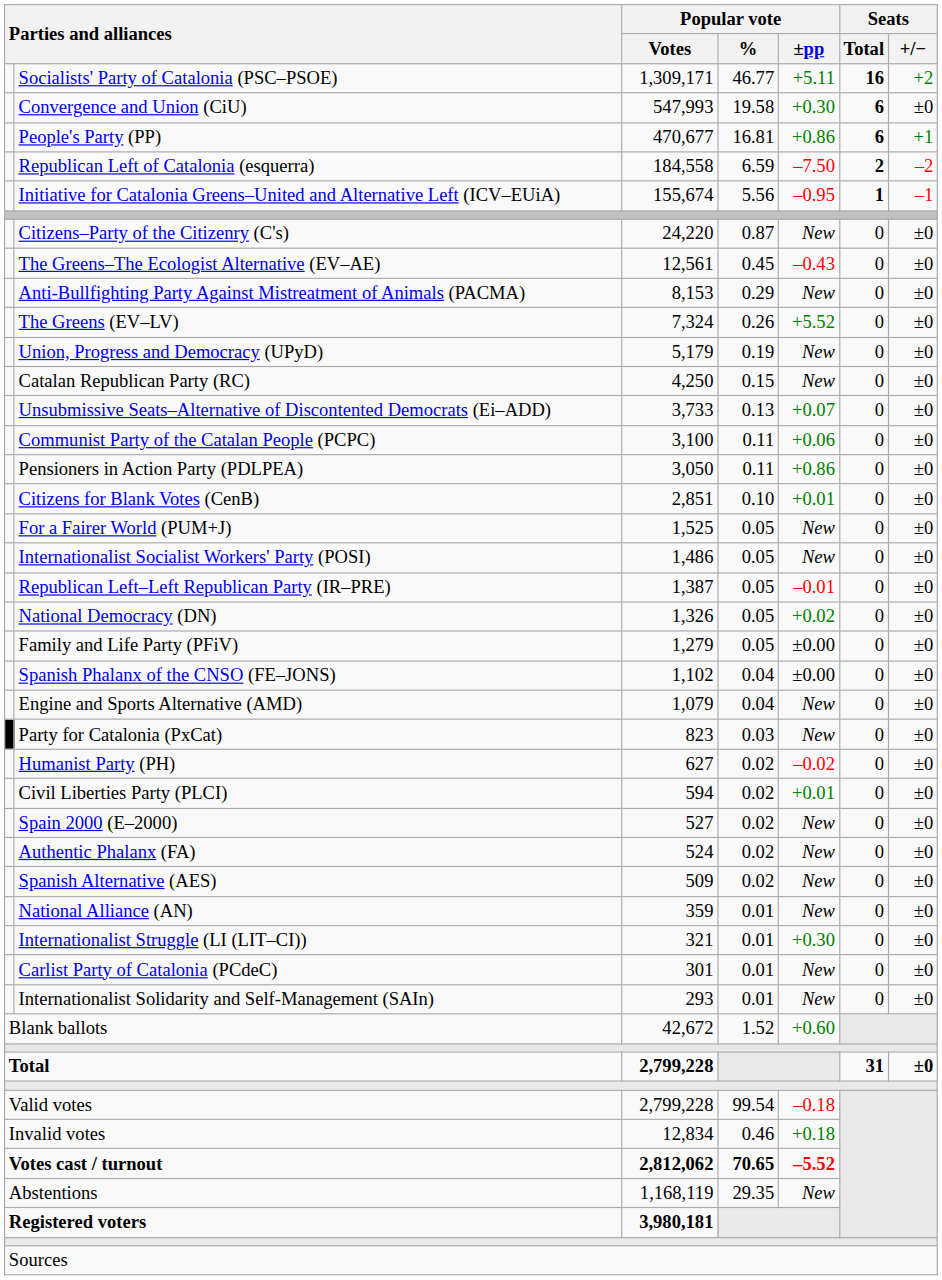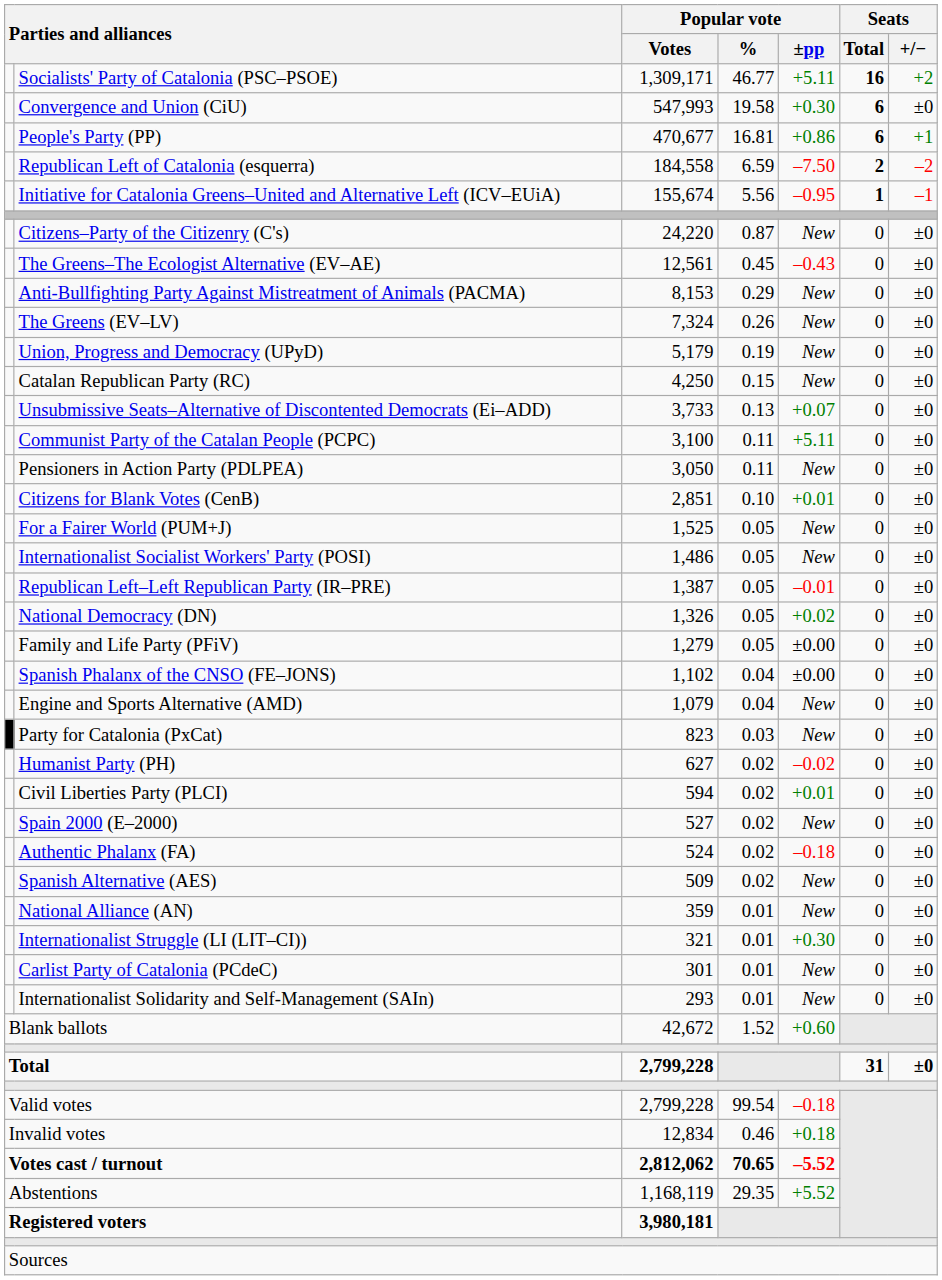(813, 322) +5.52 -> (818, 322) New
(813, 439) +0.06 -> (814, 439) +5.11
(813, 469) +0.86 -> (818, 469) New
(818, 851) New -> (814, 851) –0.18
(818, 1192) New -> (813, 1192) +5.52
